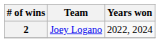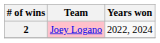(76, 29) no background -> (76, 29) pink background
